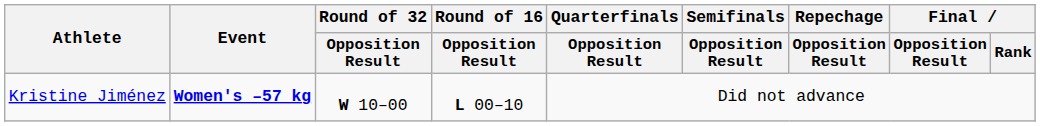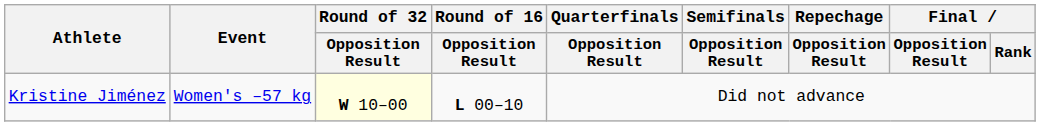(242, 97) bold -> (242, 97) normal
(373, 106) no background -> (373, 106) lightyellow background
